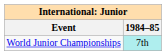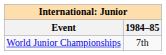(142, 43) paleturquoise background -> (142, 43) no background
